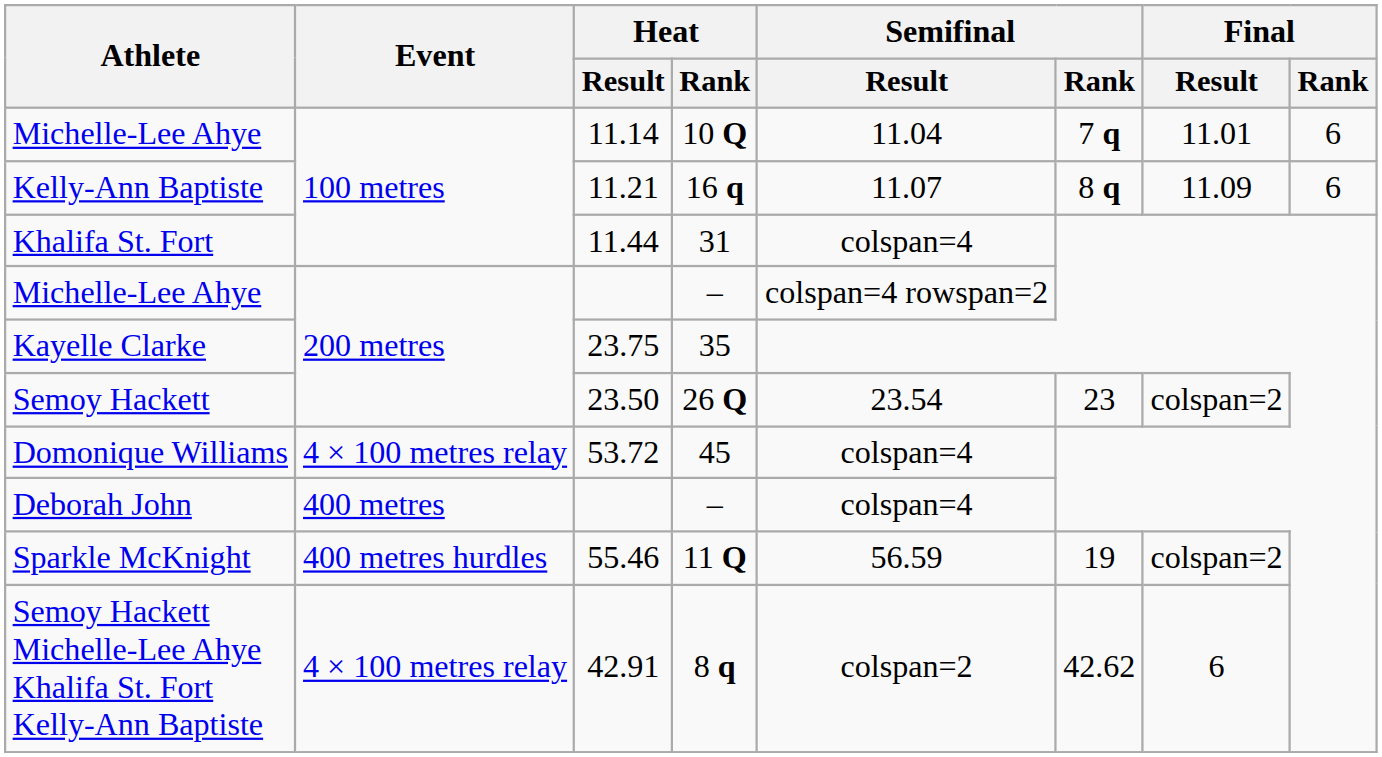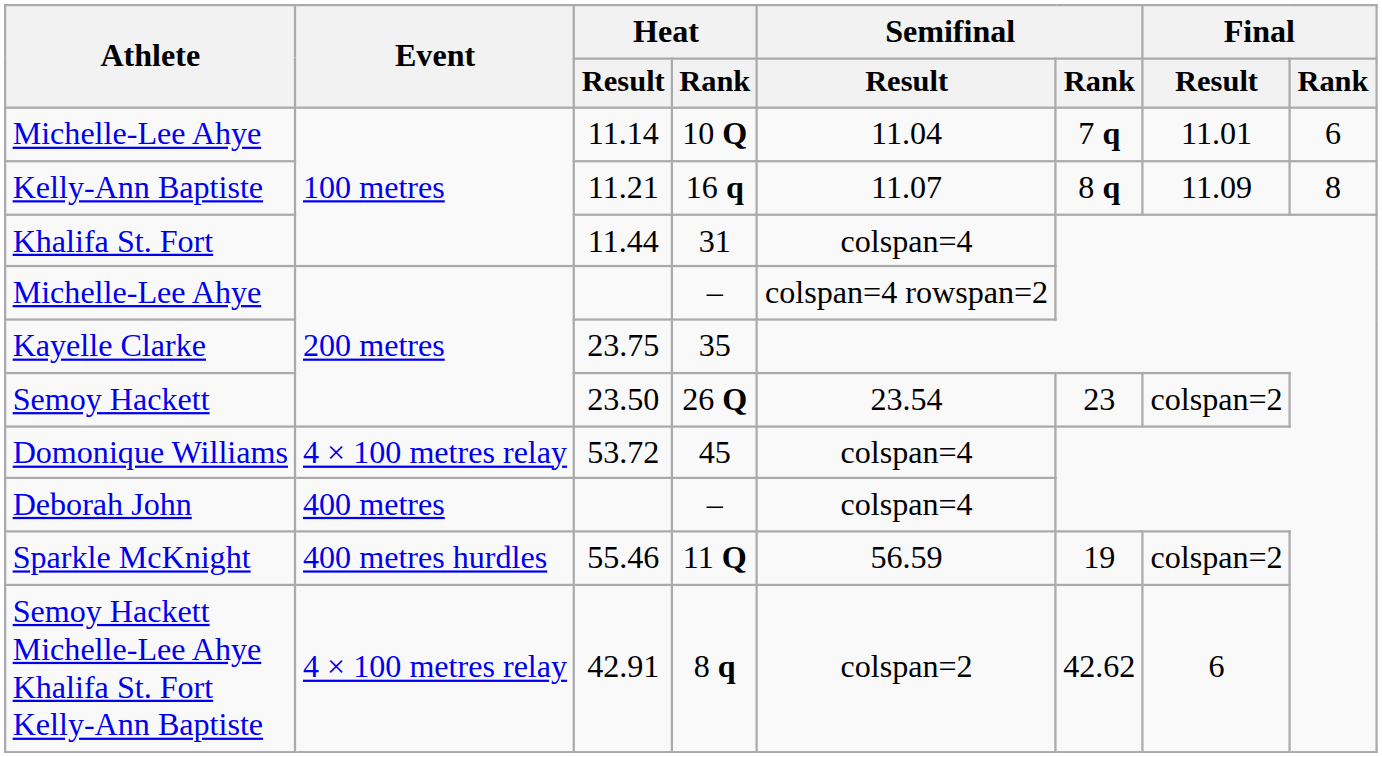(1333, 187) 6 -> (1333, 187) 8
